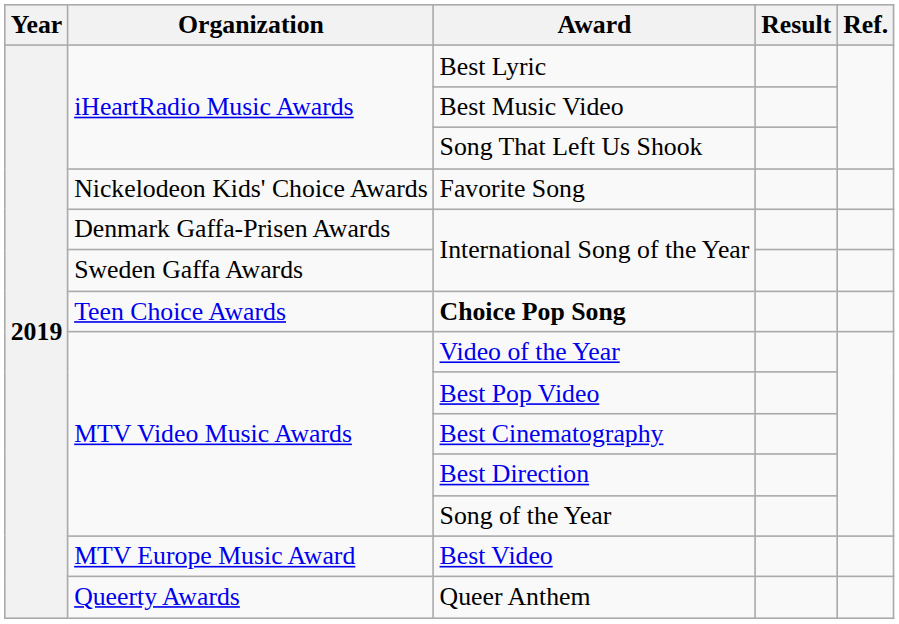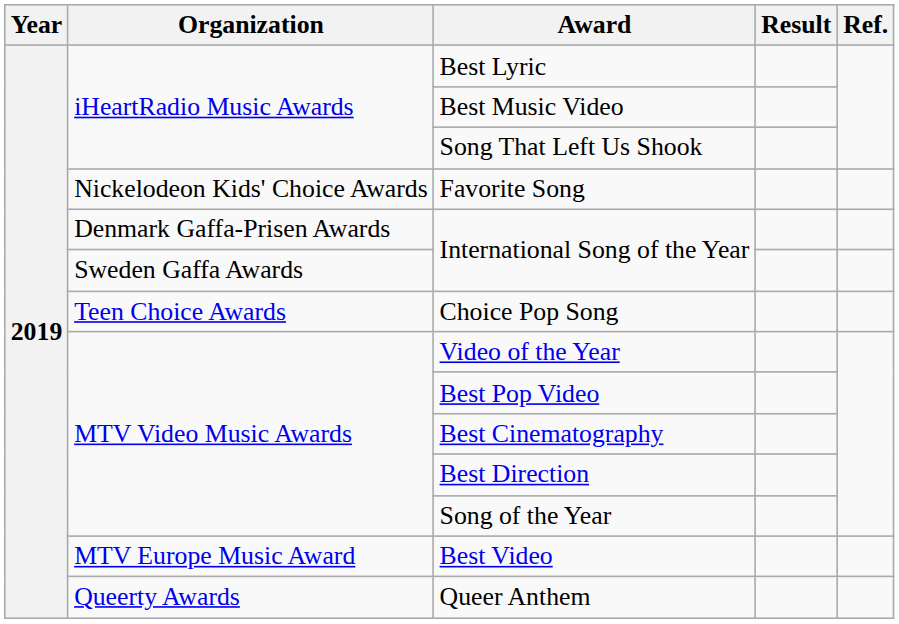(533, 310) bold -> (529, 310) normal
